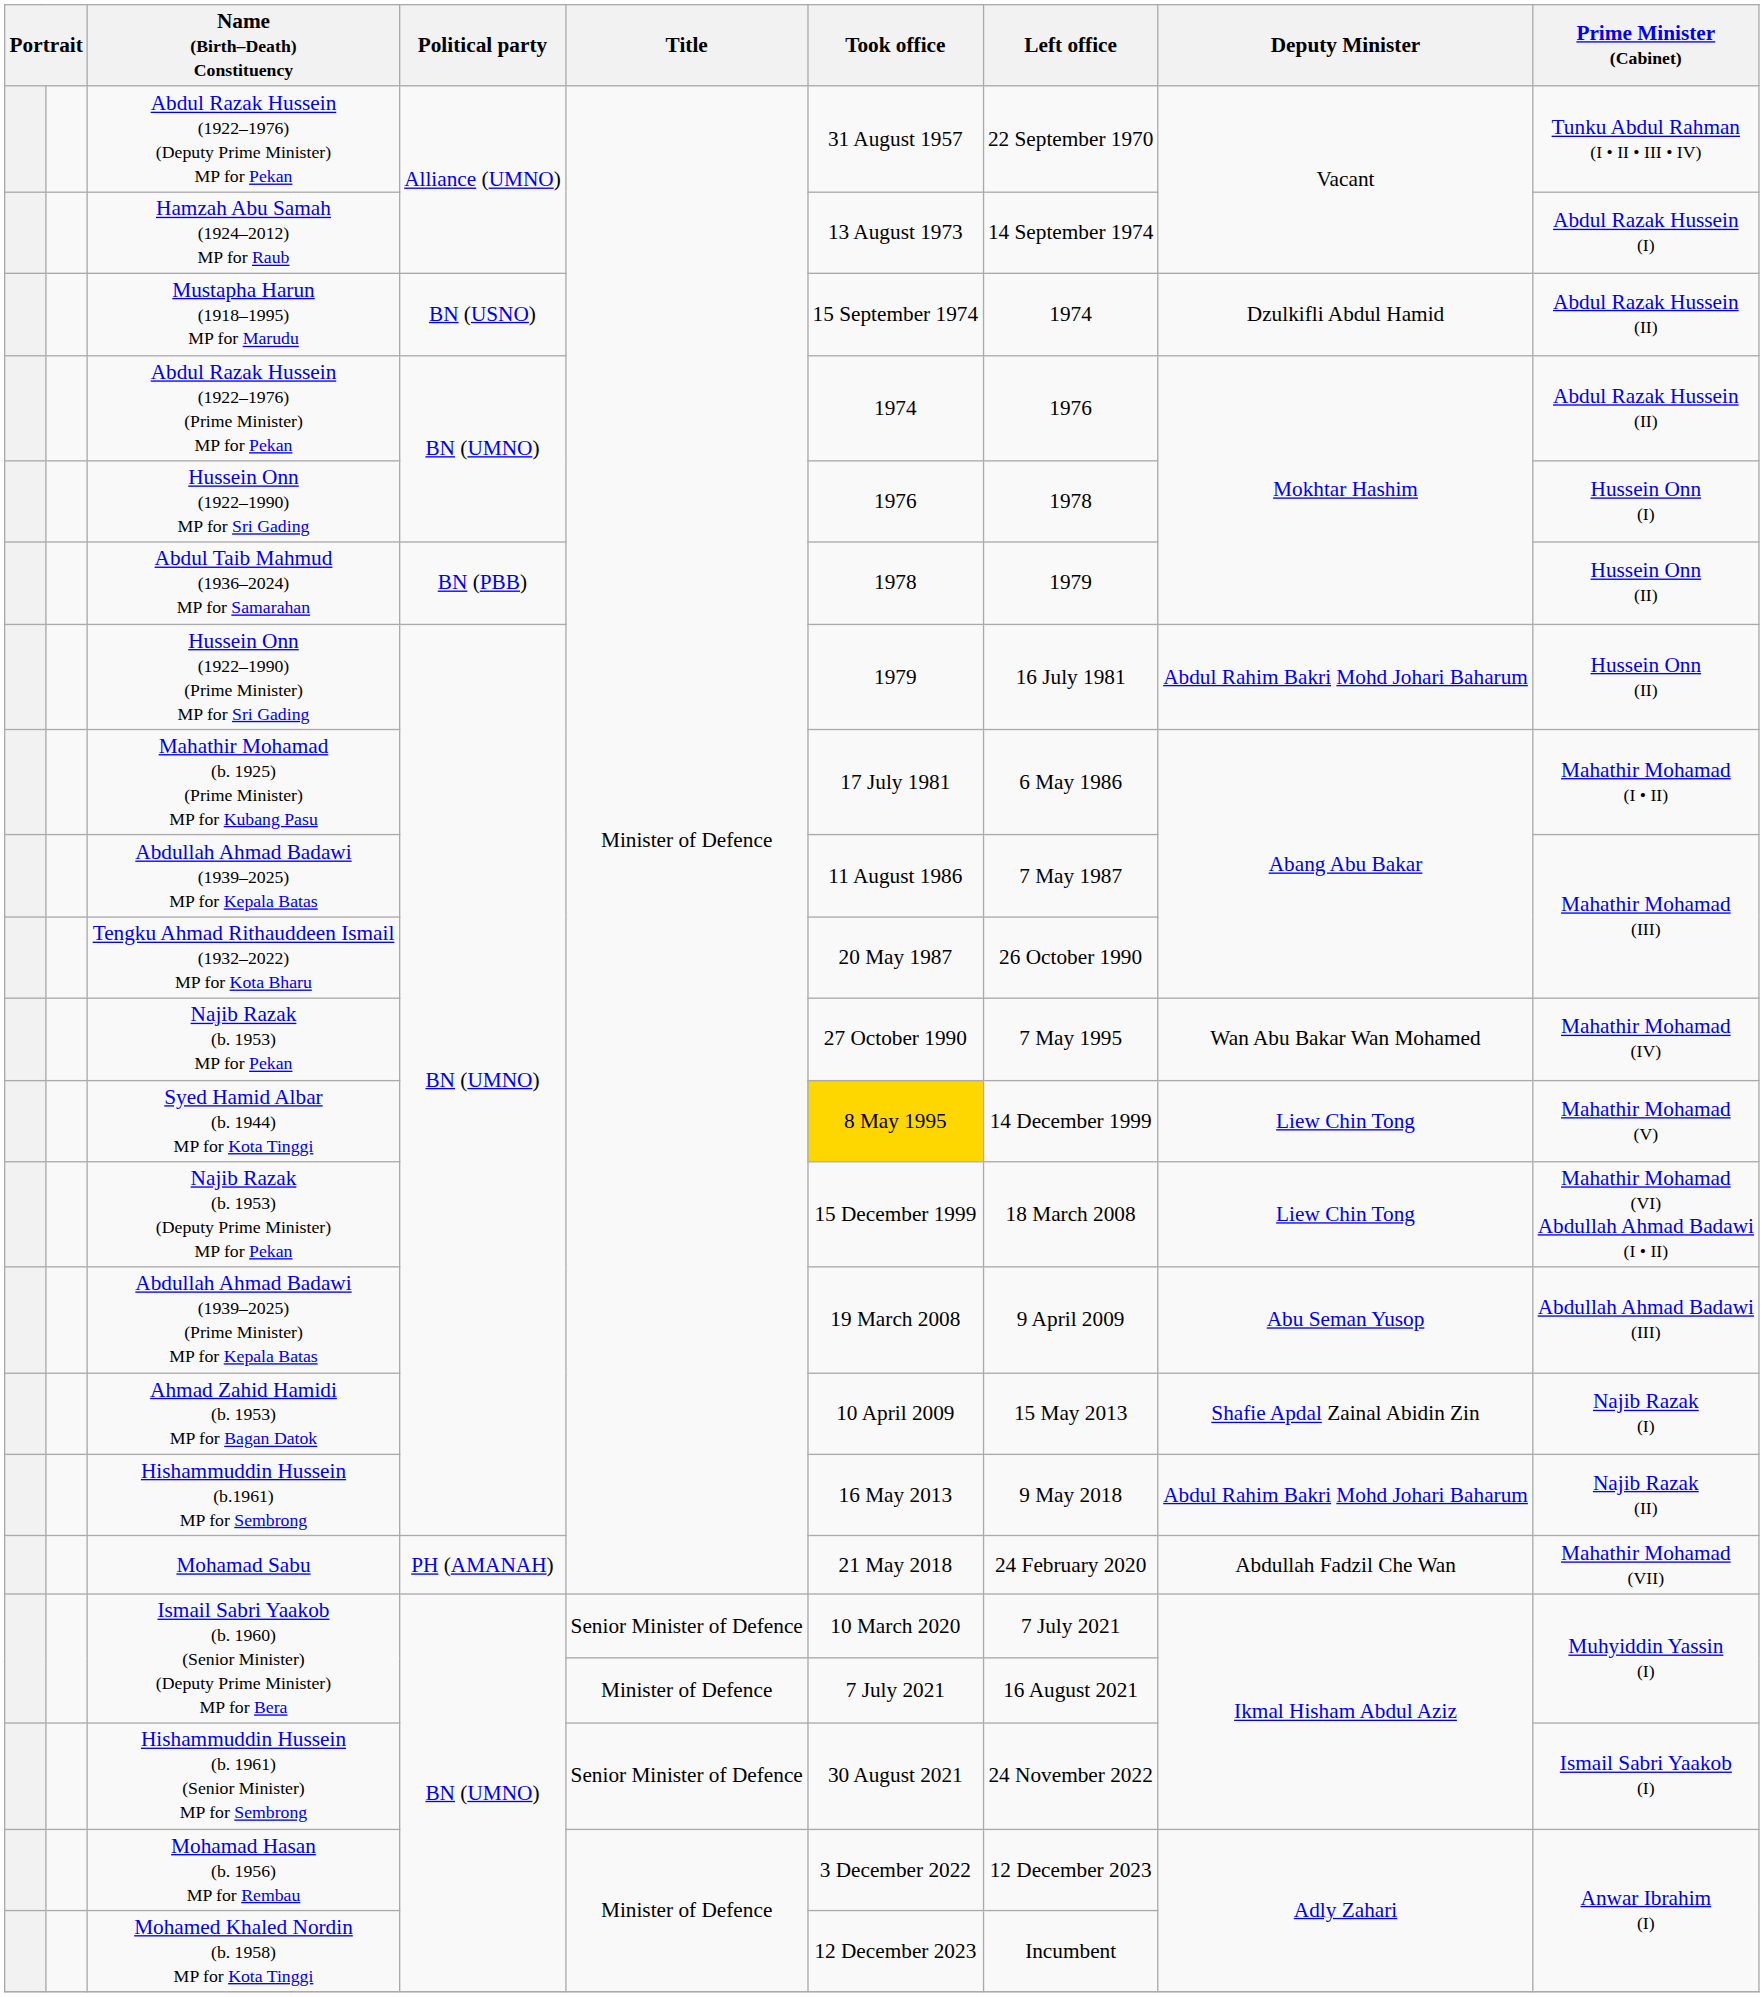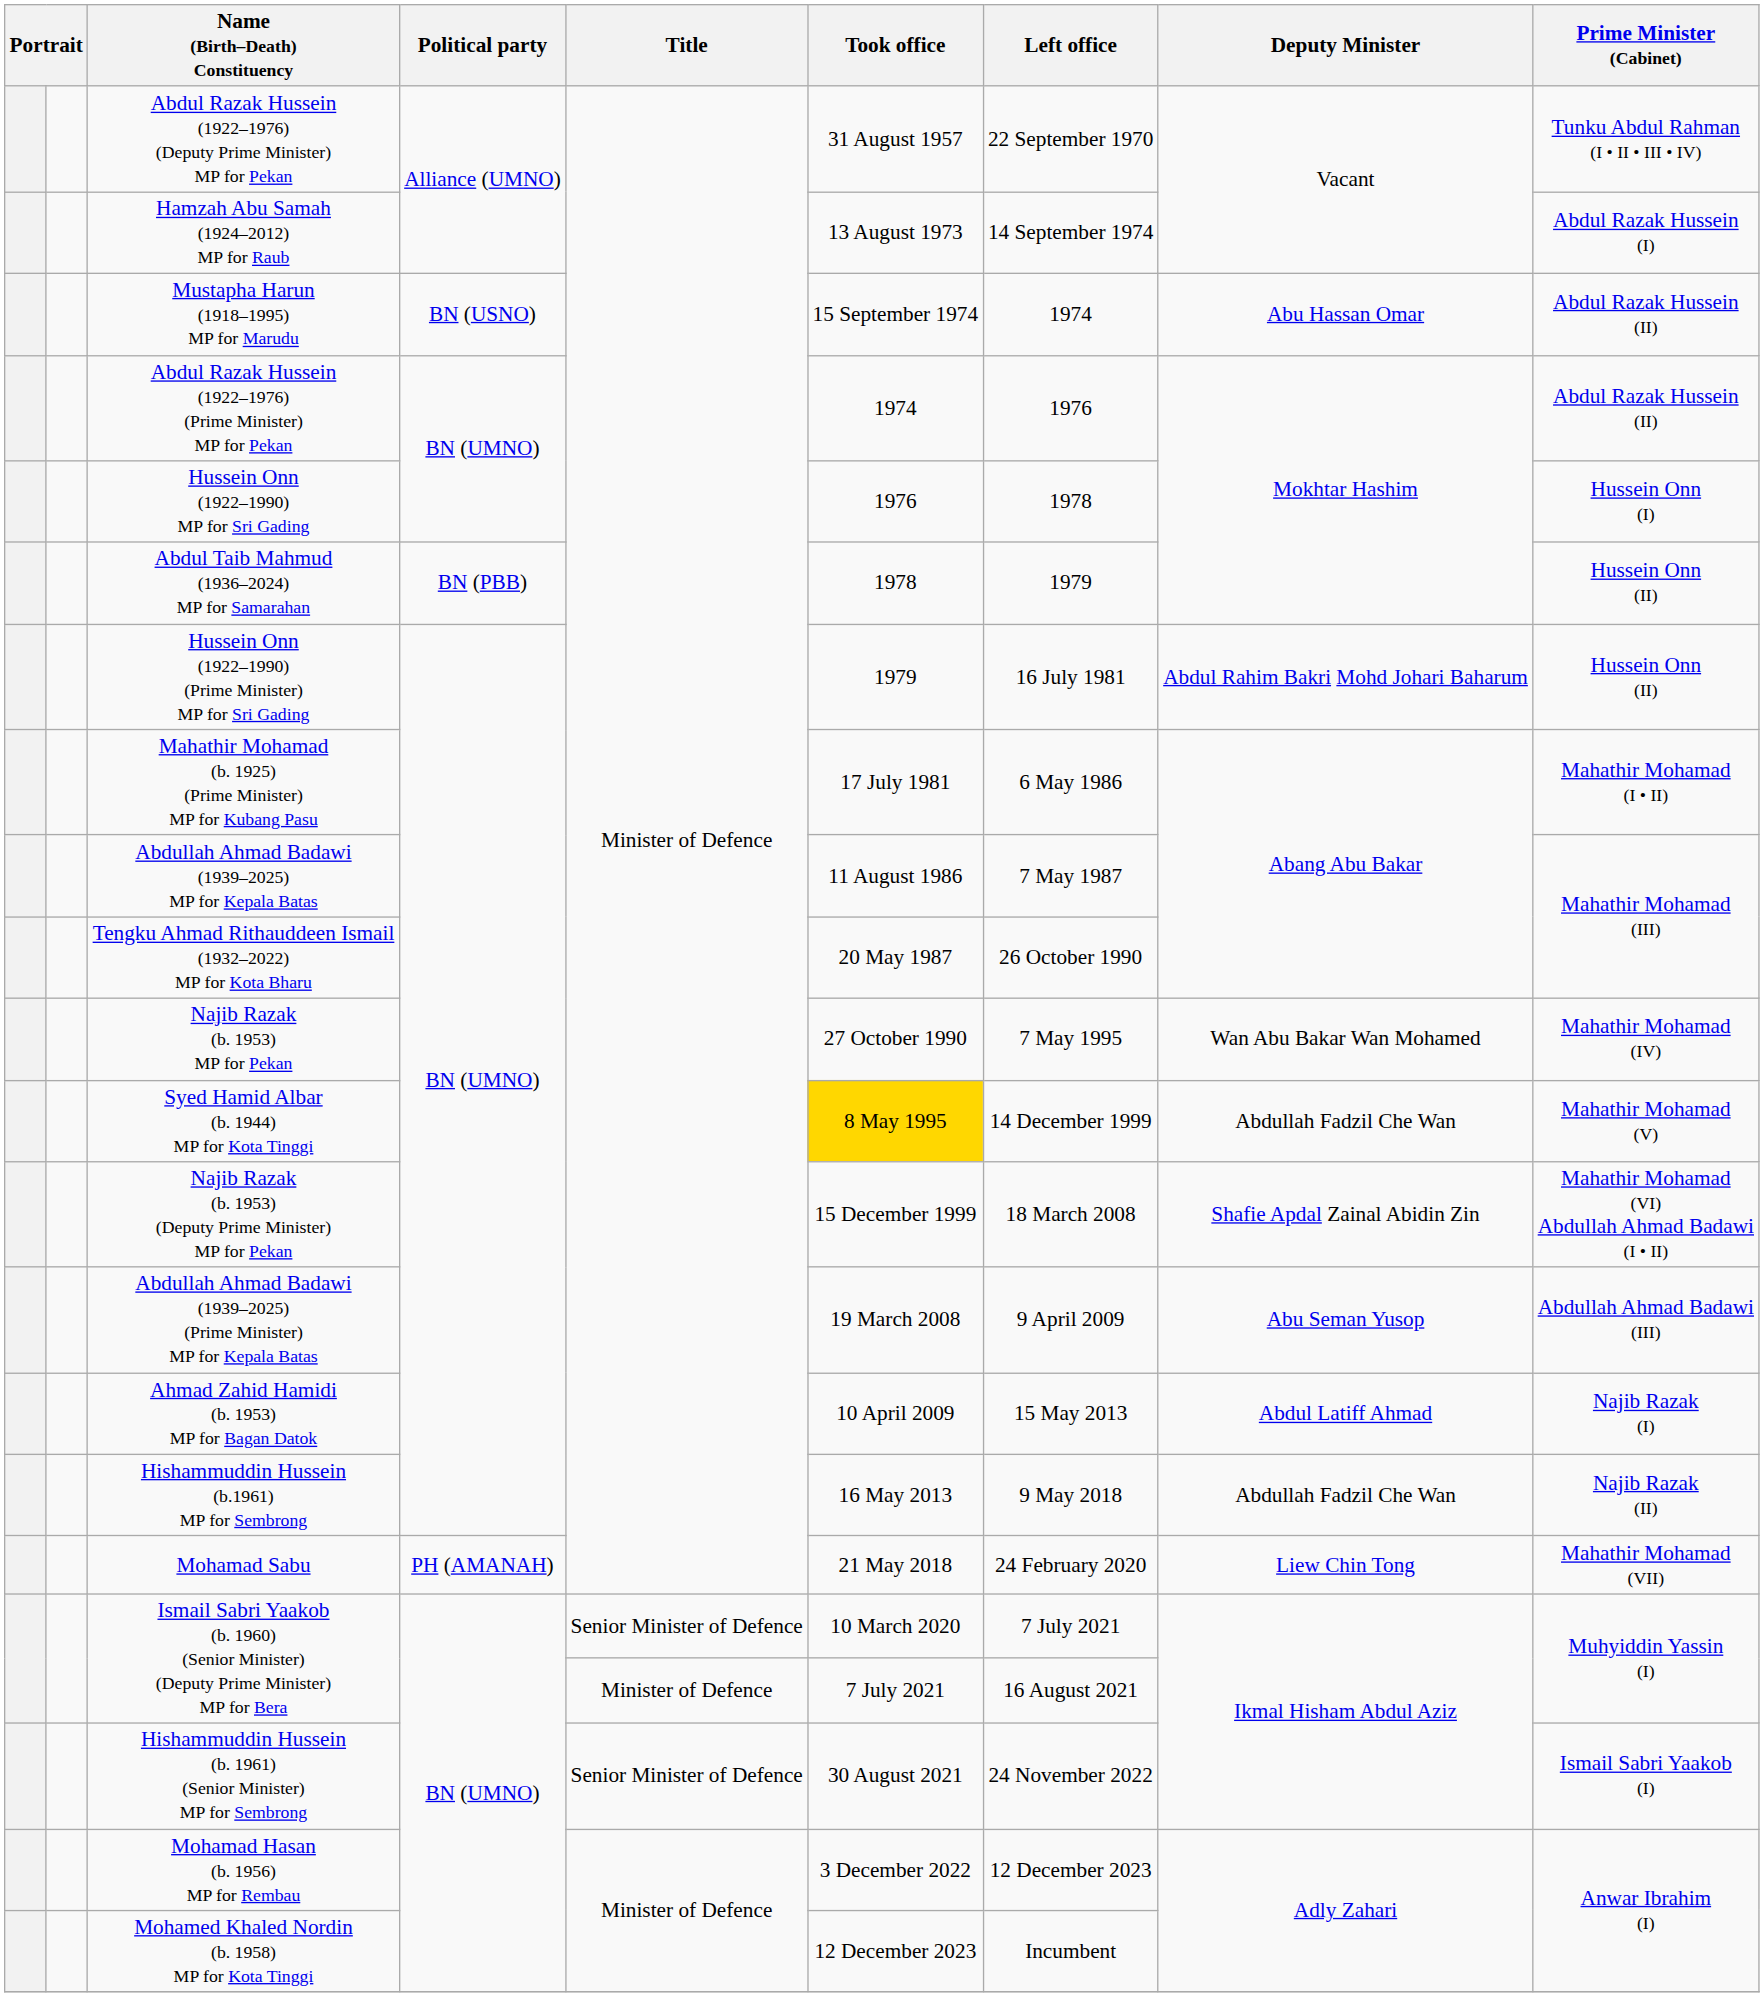(1346, 314) Dzulkifli Abdul Hamid -> (1346, 314) Abu Hassan Omar
(1346, 1120) Liew Chin Tong -> (1346, 1120) Abdullah Fadzil Che Wan
(1346, 1214) Liew Chin Tong -> (1346, 1214) Shafie Apdal Zainal Abidin Zin
(1346, 1413) Shafie Apdal Zainal Abidin Zin -> (1346, 1413) Abdul Latiff Ahmad
(1346, 1495) Abdul Rahim Bakri Mohd Johari Baharum -> (1346, 1495) Abdullah Fadzil Che Wan
(1346, 1564) Abdullah Fadzil Che Wan -> (1346, 1564) Liew Chin Tong
